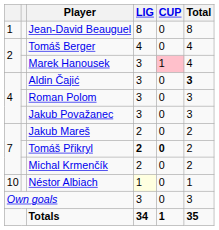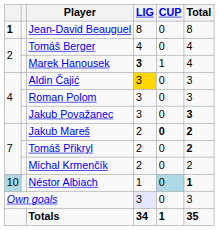(10, 30) normal -> (10, 30) bold
(139, 64) normal -> (139, 64) bold
(162, 64) pink background -> (162, 64) no background
(139, 81) no background -> (139, 81) gold background
(189, 81) bold -> (189, 81) normal
(189, 115) normal -> (189, 115) bold
(162, 132) normal -> (162, 132) bold
(189, 132) normal -> (189, 132) bold
(139, 149) bold -> (139, 149) normal
(162, 149) bold -> (162, 149) normal
(189, 149) normal -> (189, 149) bold
(13, 183) no background -> (13, 183) lightblue background
(139, 183) lightyellow background -> (139, 183) no background
(162, 183) no background -> (162, 183) lightblue background
(189, 183) normal -> (189, 183) bold
(139, 200) no background -> (139, 200) lavender background
